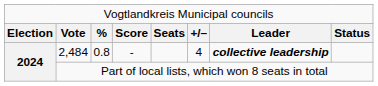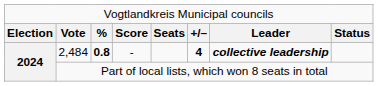(102, 51) normal -> (102, 51) bold
(199, 51) normal -> (199, 51) bold
